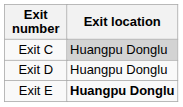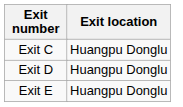(119, 49) lightgrey background -> (119, 49) no background
(122, 91) bold -> (119, 91) normal
